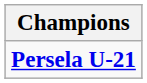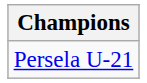(73, 59) bold -> (73, 59) normal
